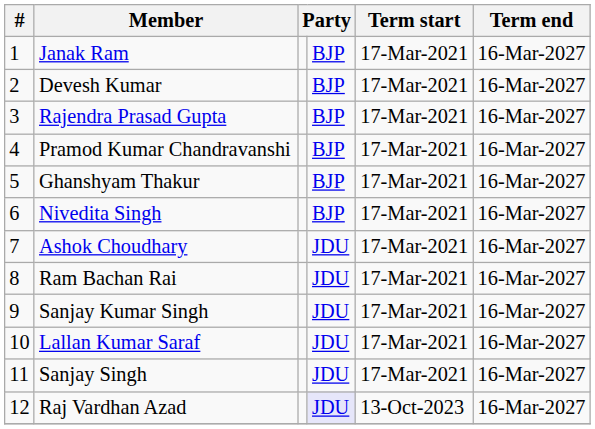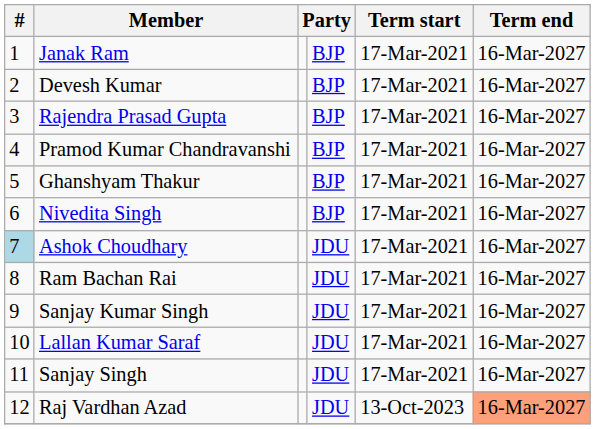(14, 246) no background -> (14, 246) lightblue background
(331, 407) lavender background -> (331, 407) no background
(532, 407) no background -> (532, 407) lightsalmon background
